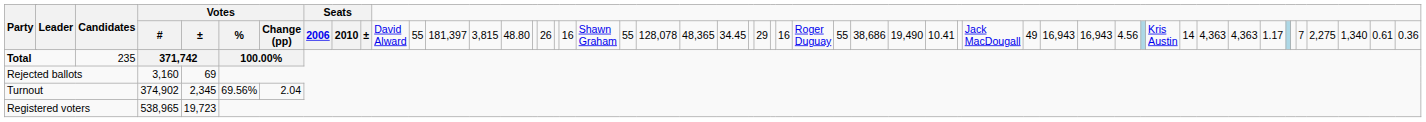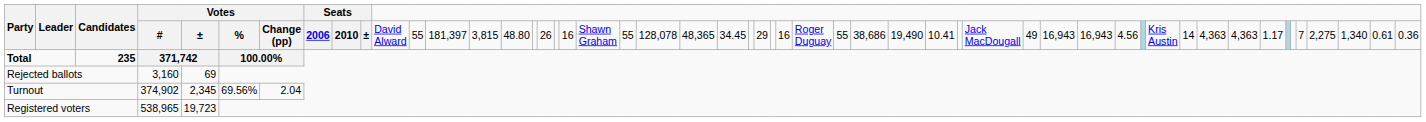(127, 57) normal -> (127, 57) bold
